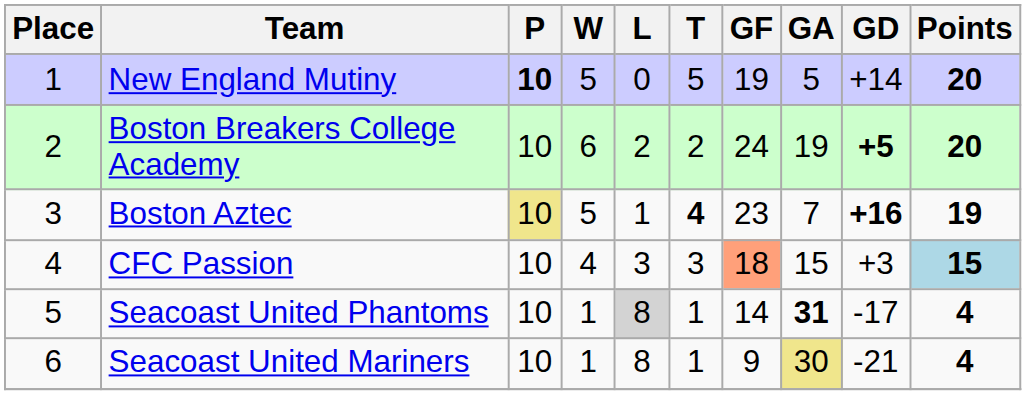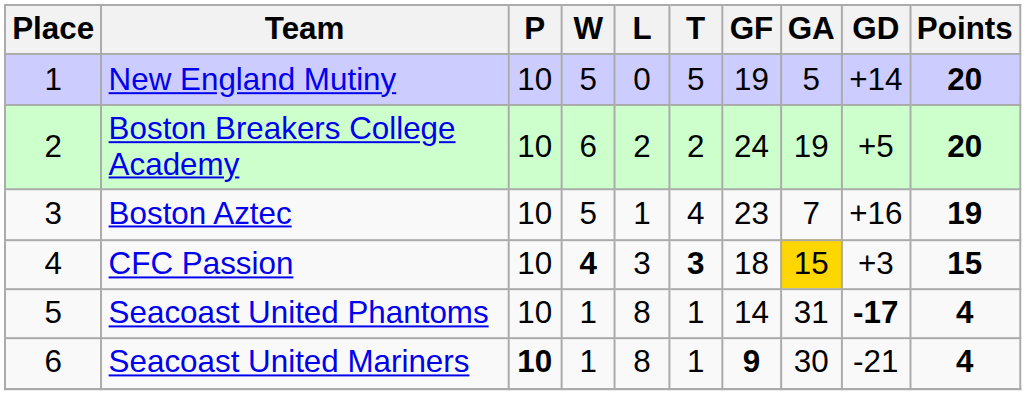(535, 79) bold -> (535, 79) normal
(876, 146) bold -> (876, 146) normal
(535, 213) khaki background -> (535, 213) no background
(696, 213) bold -> (696, 213) normal
(876, 213) bold -> (876, 213) normal
(588, 263) normal -> (588, 263) bold
(696, 263) normal -> (696, 263) bold
(751, 263) lightsalmon background -> (751, 263) no background
(811, 263) no background -> (811, 263) gold background
(965, 263) lightblue background -> (965, 263) no background
(642, 313) lightgrey background -> (642, 313) no background
(811, 313) bold -> (811, 313) normal
(876, 313) normal -> (876, 313) bold
(535, 363) normal -> (535, 363) bold
(751, 363) normal -> (751, 363) bold
(811, 363) khaki background -> (811, 363) no background
